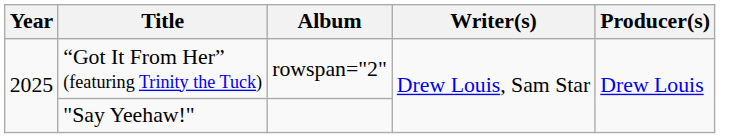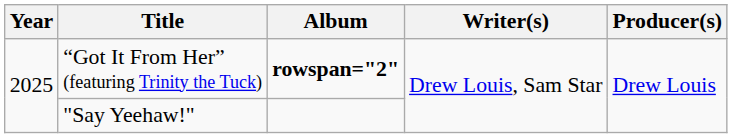(330, 68) normal -> (336, 68) bold
